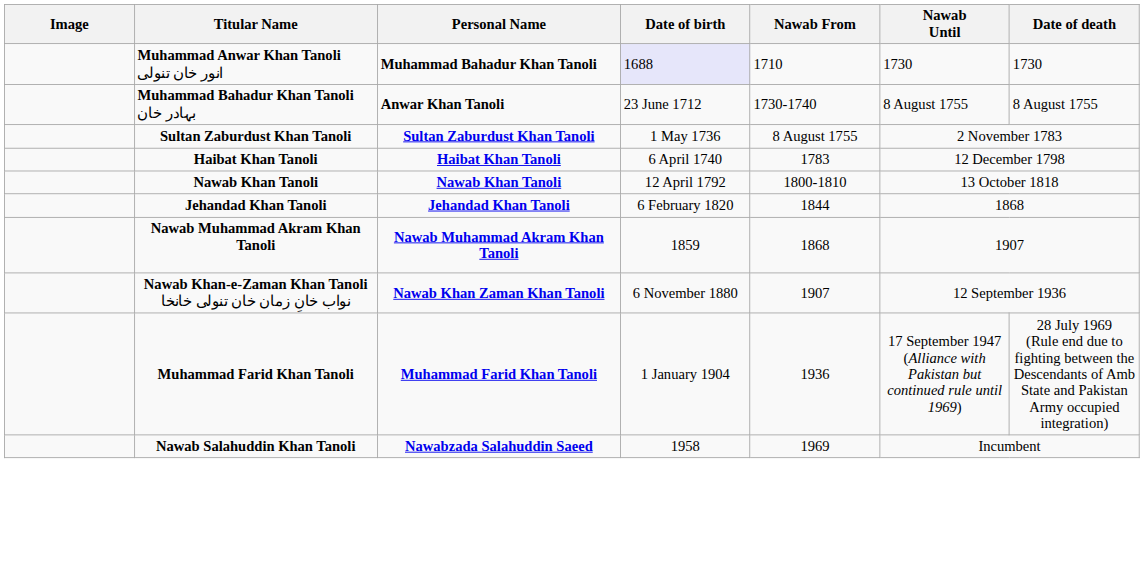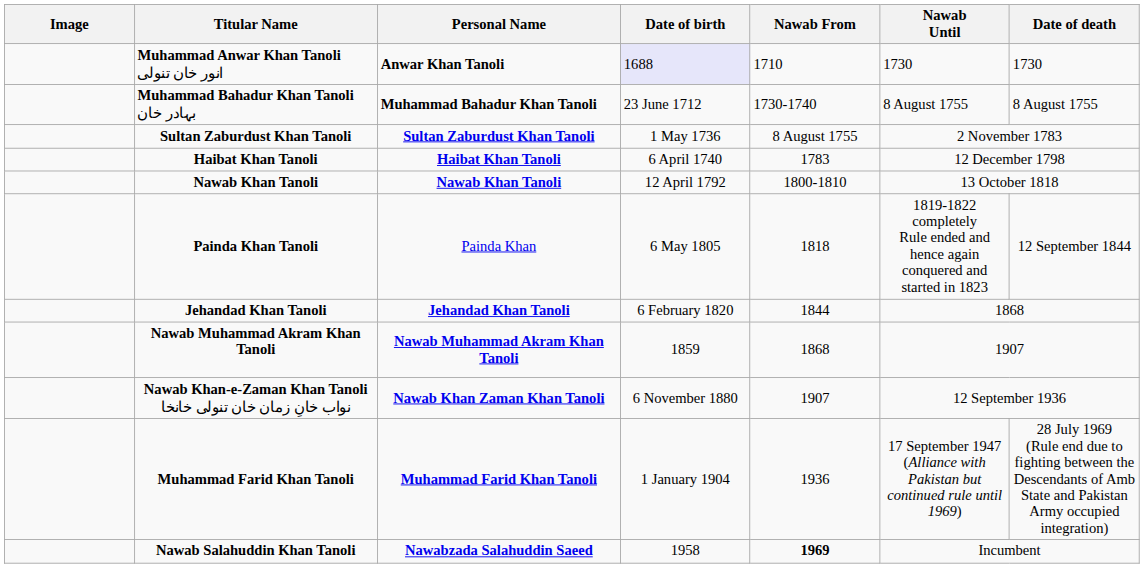(489, 64) Muhammad Bahadur Khan Tanoli -> (442, 64) Anwar Khan Tanoli
(442, 104) Anwar Khan Tanoli -> (489, 104) Muhammad Bahadur Khan Tanoli
+ row: (256, 246)
(815, 446) normal -> (815, 551) bold
